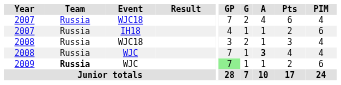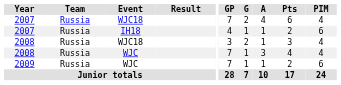(263, 53) bold -> (263, 53) normal
(75, 64) bold -> (75, 64) normal
(229, 64) lightgreen background -> (229, 64) no background
